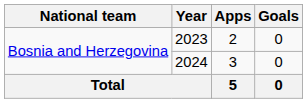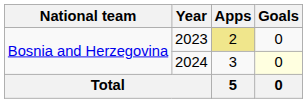(233, 39) no background -> (233, 39) khaki background
(279, 62) no background -> (279, 62) lightyellow background
